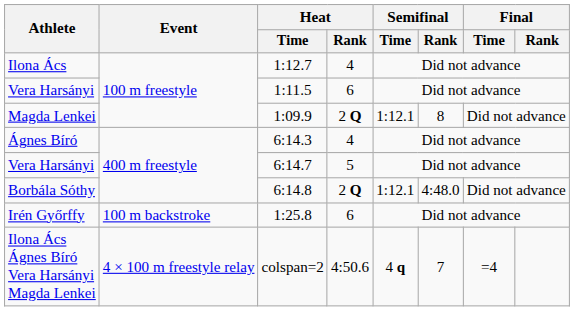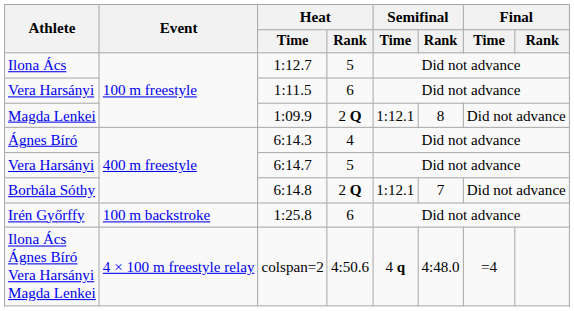(350, 65) 4 -> (350, 65) 5
(441, 190) 4:48.0 -> (441, 190) 7
(441, 267) 7 -> (441, 267) 4:48.0
